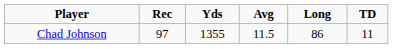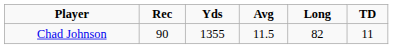(162, 33) 97 -> (162, 33) 90
(317, 33) 86 -> (317, 33) 82
